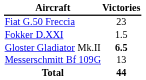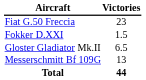(121, 47) bold -> (121, 47) normal
